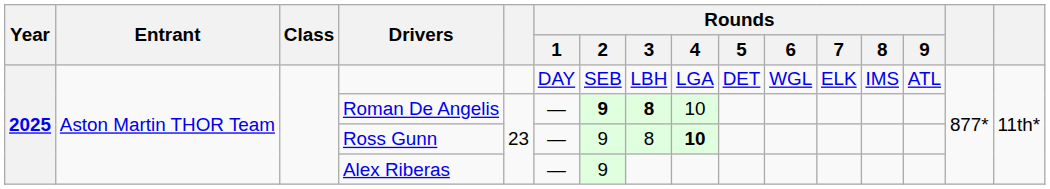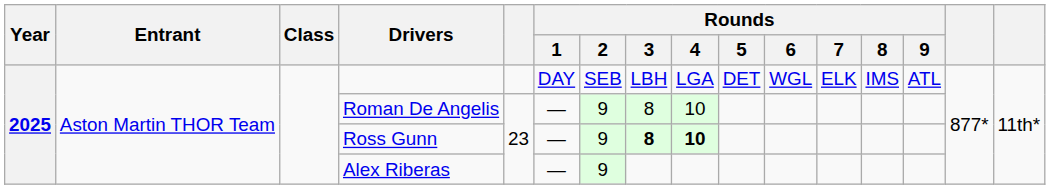(603, 109) bold -> (603, 109) normal
(649, 109) bold -> (649, 109) normal
(649, 139) normal -> (649, 139) bold
